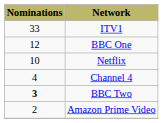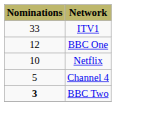(35, 77) 4 -> (35, 77) 5
- row: (111, 110)
